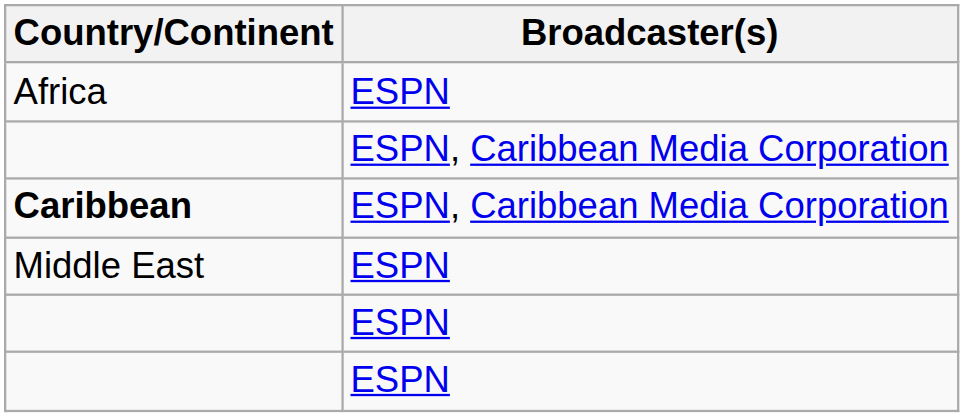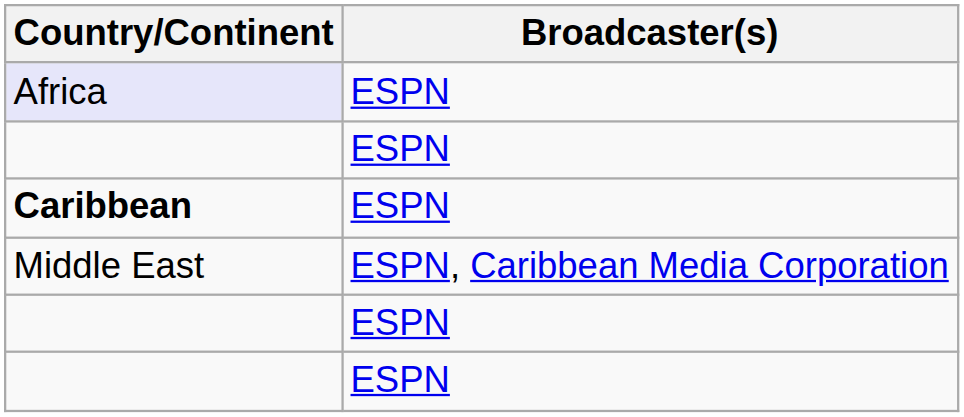(60, 91) no background -> (60, 91) lavender background
(650, 149) ESPN, Caribbean Media Corporation -> (400, 149) ESPN
(650, 206) ESPN, Caribbean Media Corporation -> (400, 206) ESPN
(400, 264) ESPN -> (650, 264) ESPN, Caribbean Media Corporation
